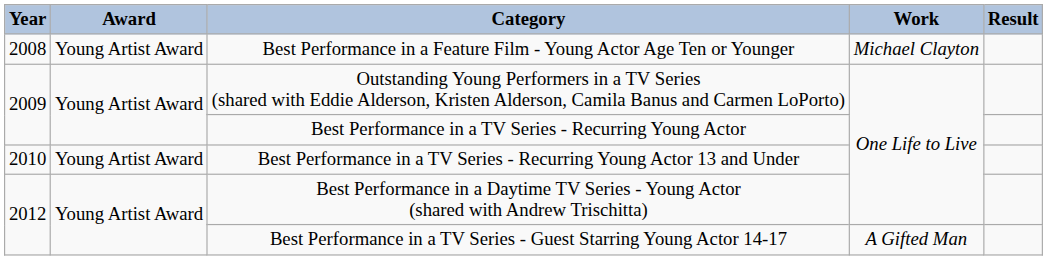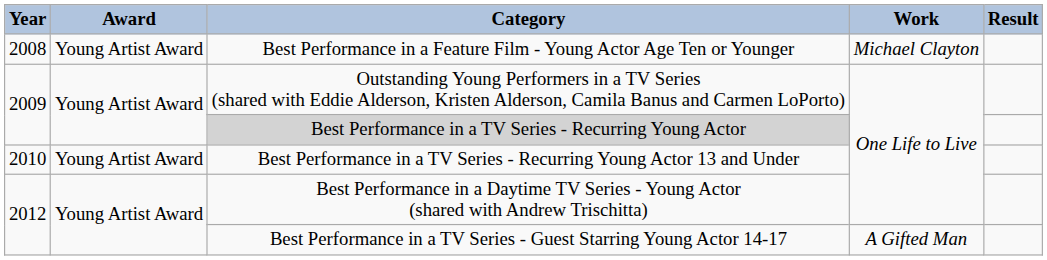(528, 129) no background -> (528, 129) lightgrey background
